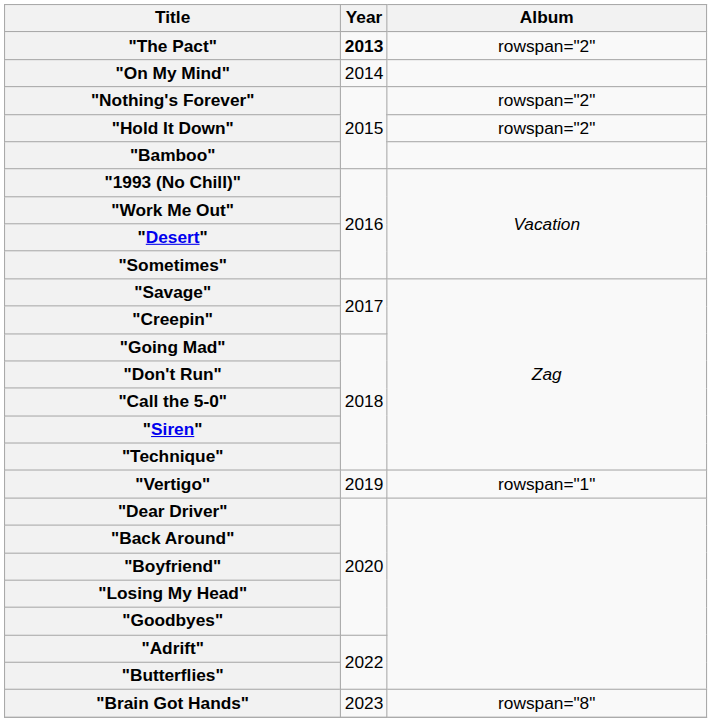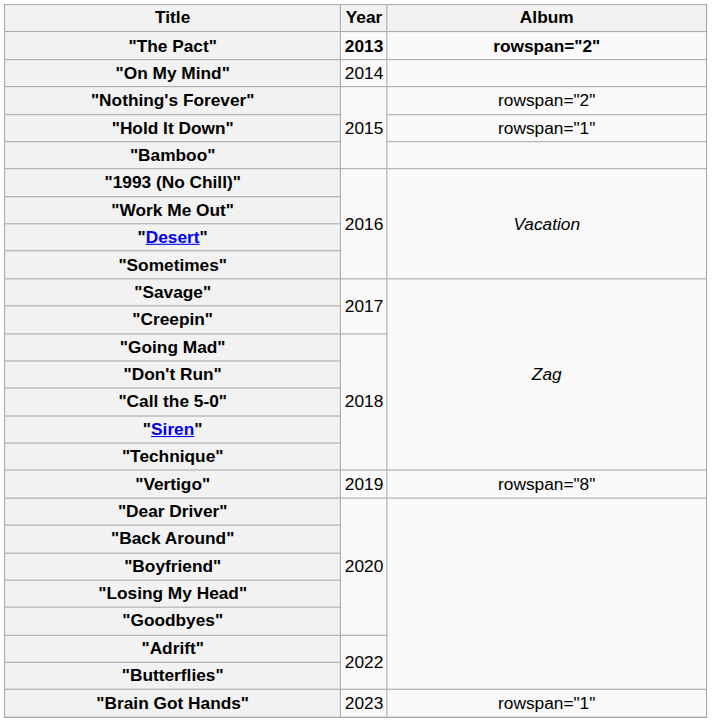(547, 45) normal -> (547, 45) bold
(547, 127) rowspan="2" -> (547, 127) rowspan="1"
(547, 484) rowspan="1" -> (547, 484) rowspan="8"
(547, 703) rowspan="8" -> (547, 703) rowspan="1"
